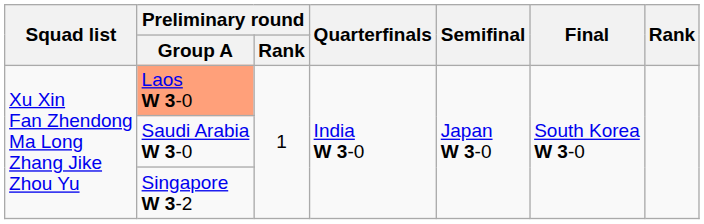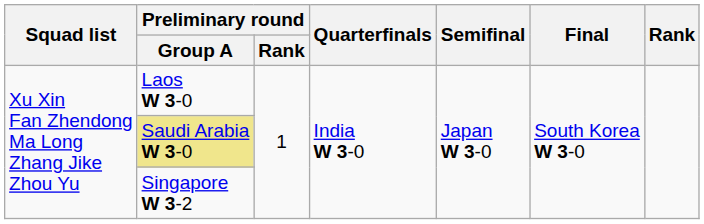(167, 91) lightsalmon background -> (167, 91) no background
(195, 142) no background -> (195, 142) khaki background
